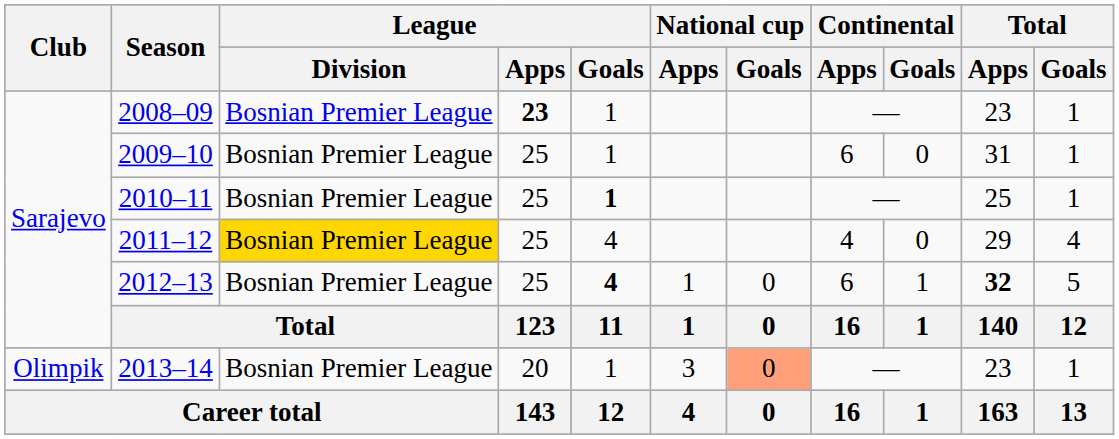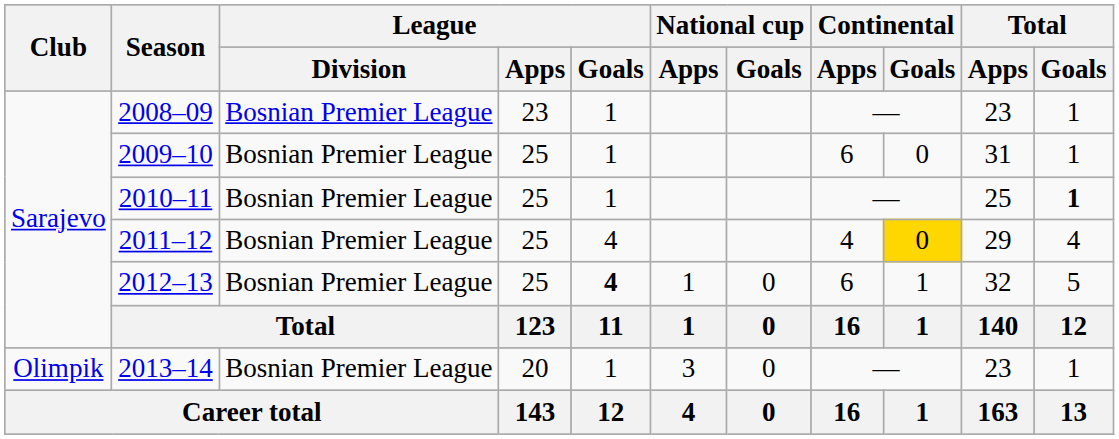(535, 111) bold -> (535, 111) normal
(611, 197) bold -> (611, 197) normal
(1074, 197) normal -> (1074, 197) bold
(359, 240) gold background -> (359, 240) no background
(922, 240) no background -> (922, 240) gold background
(998, 283) bold -> (998, 283) normal
(769, 369) lightsalmon background -> (769, 369) no background
